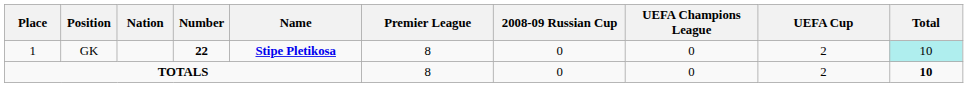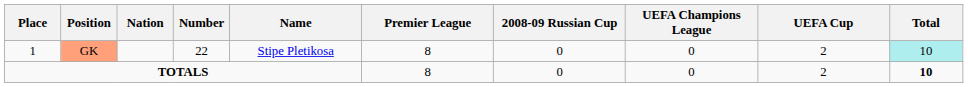(89, 51) no background -> (89, 51) lightsalmon background
(202, 51) bold -> (202, 51) normal
(296, 51) bold -> (296, 51) normal
